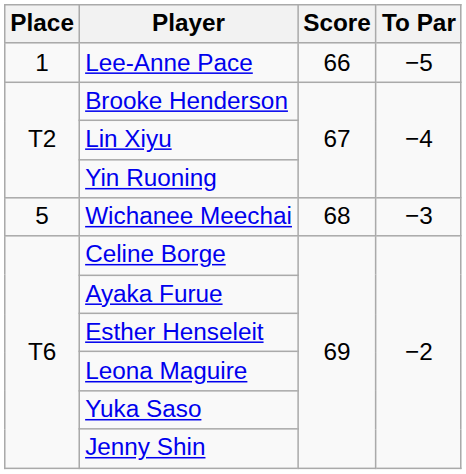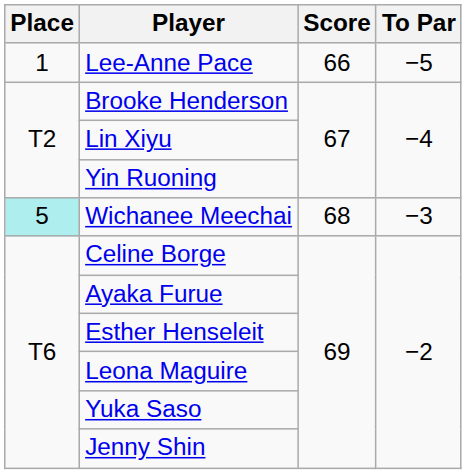(42, 216) no background -> (42, 216) paleturquoise background
